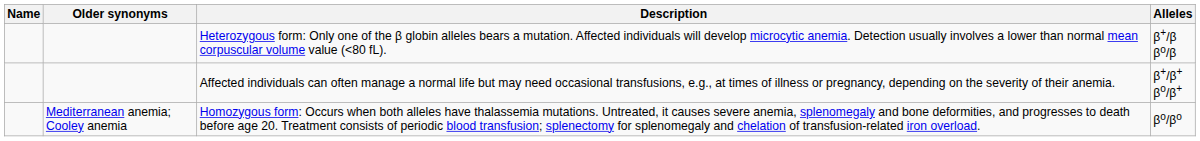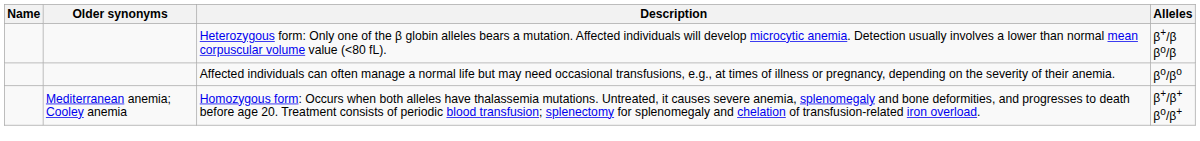(1168, 83) β+/β+ βo/β+ -> (1168, 74) βo/βo
(1168, 119) βo/βo -> (1168, 105) β+/β+ βo/β+
